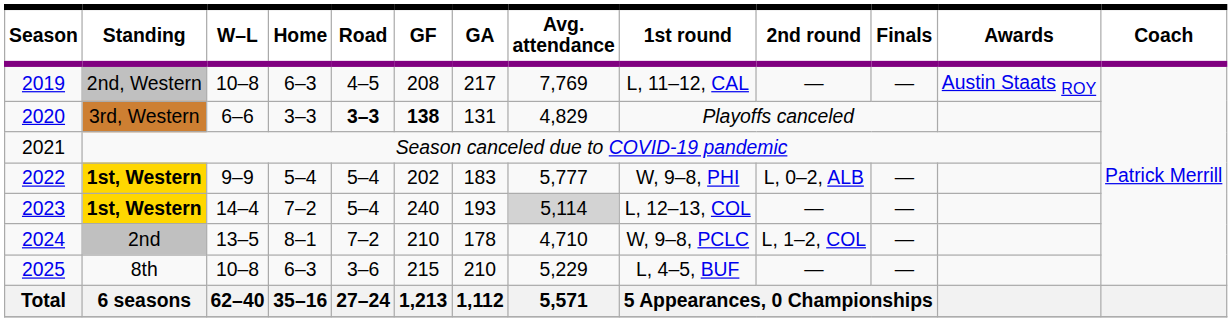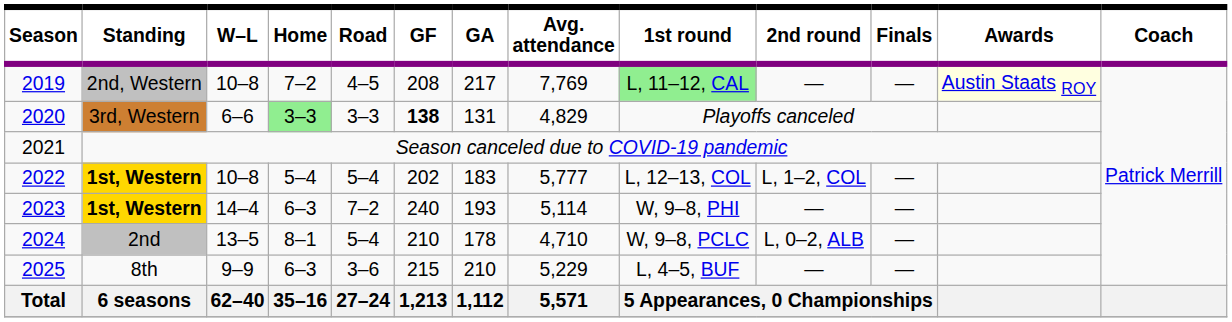(300, 83) 6–3 -> (300, 83) 7–2
(688, 83) no background -> (688, 83) lightgreen background
(1019, 84) no background -> (1019, 84) lightyellow background
(300, 116) no background -> (300, 116) lightgreen background
(363, 116) bold -> (363, 116) normal
(238, 177) 9–9 -> (238, 177) 10–8
(688, 177) W, 9–8, PHI -> (688, 177) L, 12–13, COL
(814, 177) L, 0–2, ALB -> (814, 177) L, 1–2, COL
(300, 208) 7–2 -> (300, 208) 6–3
(363, 208) 5–4 -> (363, 208) 7–2
(564, 208) lightgrey background -> (564, 208) no background
(688, 208) L, 12–13, COL -> (688, 208) W, 9–8, PHI
(363, 239) 7–2 -> (363, 239) 5–4
(814, 239) L, 1–2, COL -> (814, 239) L, 0–2, ALB
(238, 270) 10–8 -> (238, 270) 9–9
